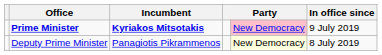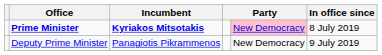(334, 28) 9 July 2019 -> (334, 28) 8 July 2019
(269, 43) lightyellow background -> (269, 43) no background
(334, 43) 8 July 2019 -> (334, 43) 9 July 2019
